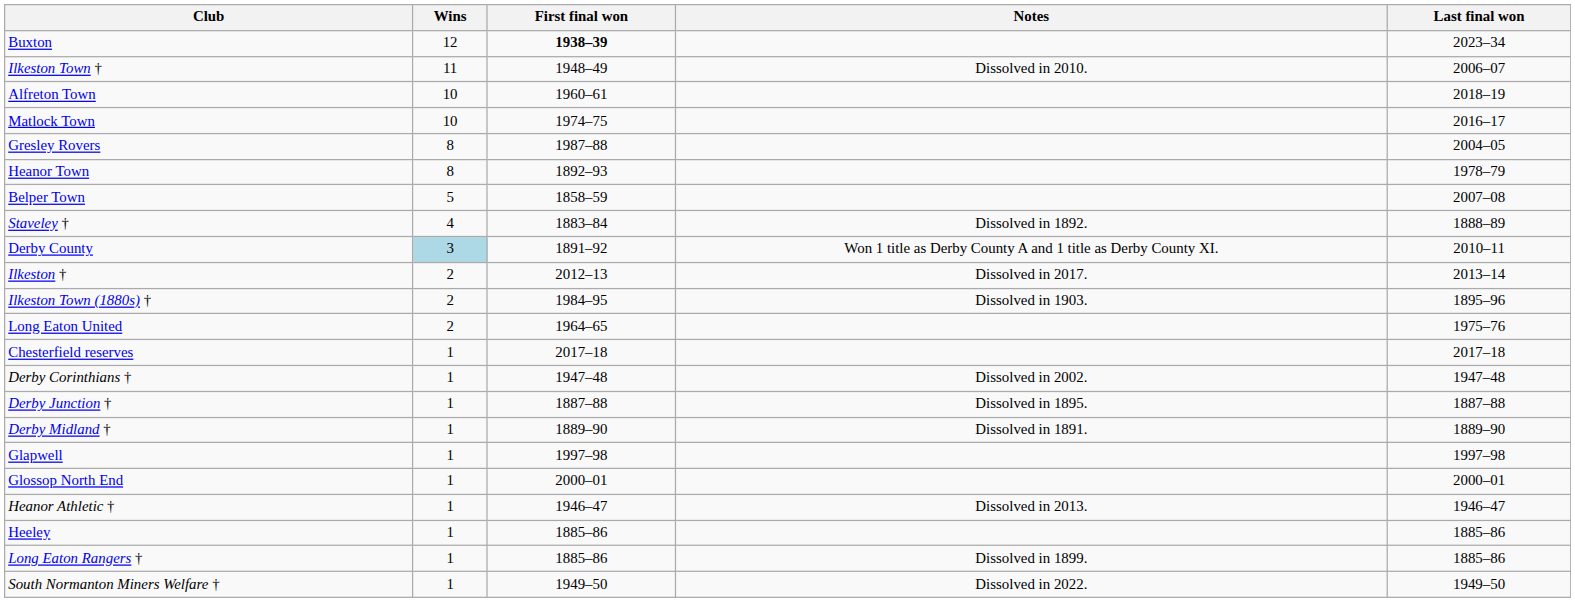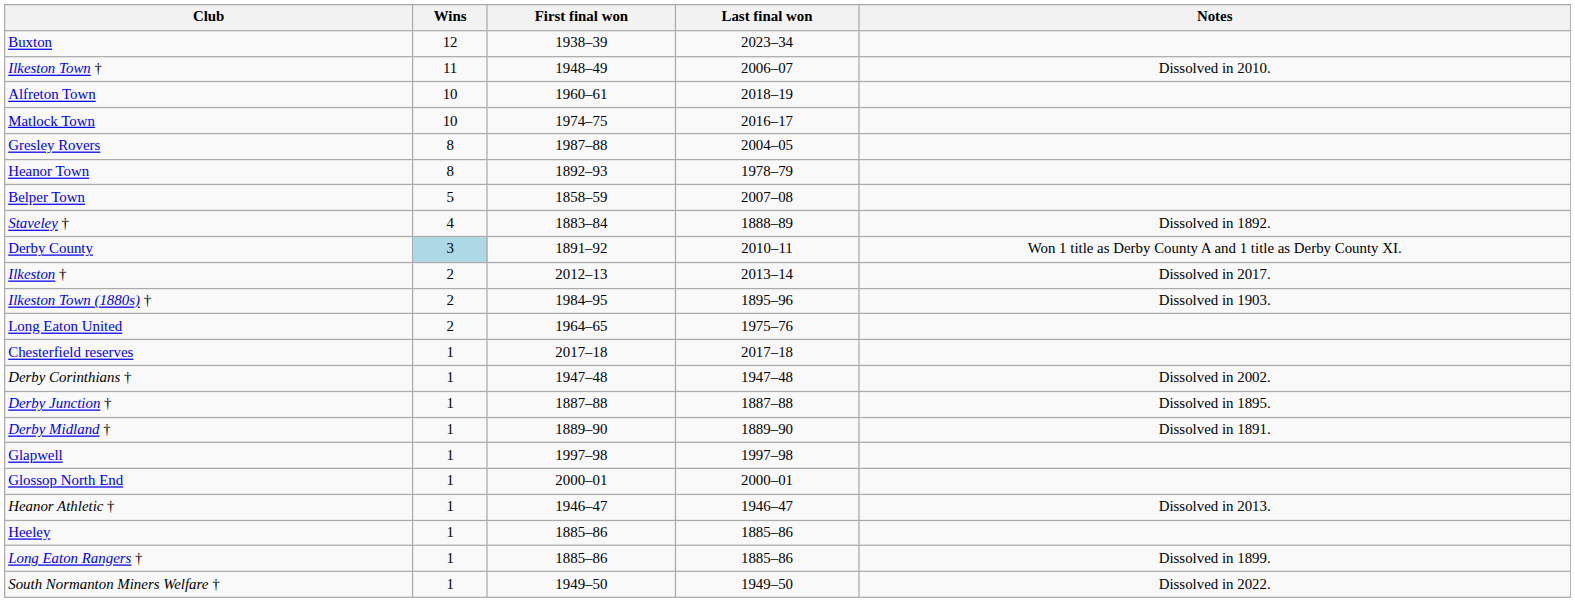columns swapped: (1479, 17) <-> (1031, 17)
(581, 43) bold -> (581, 43) normal
